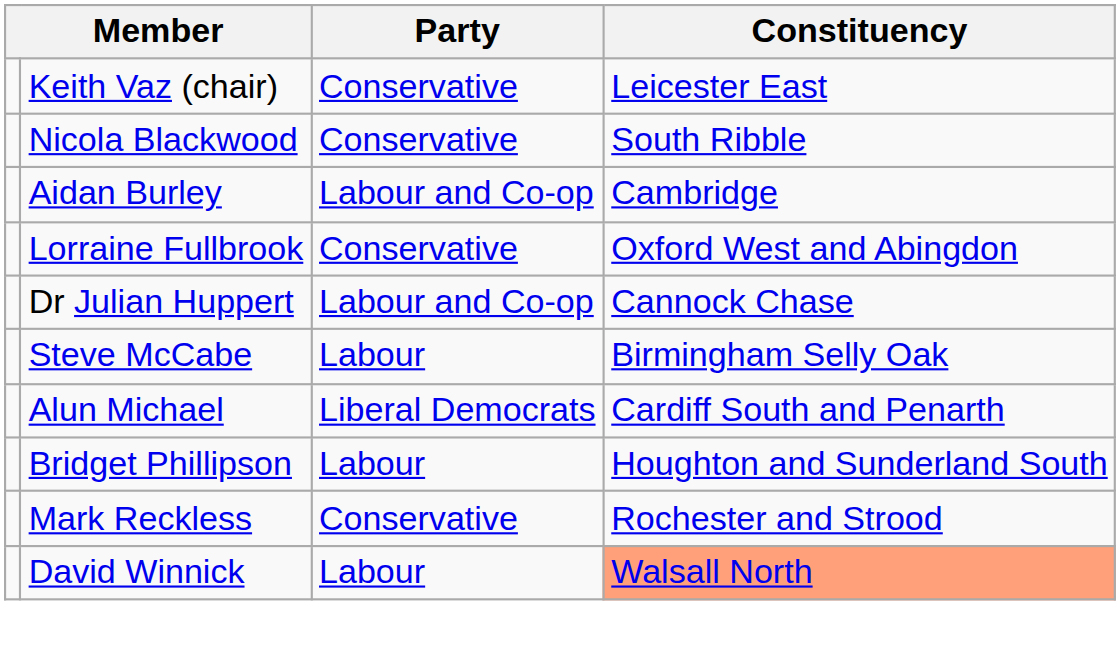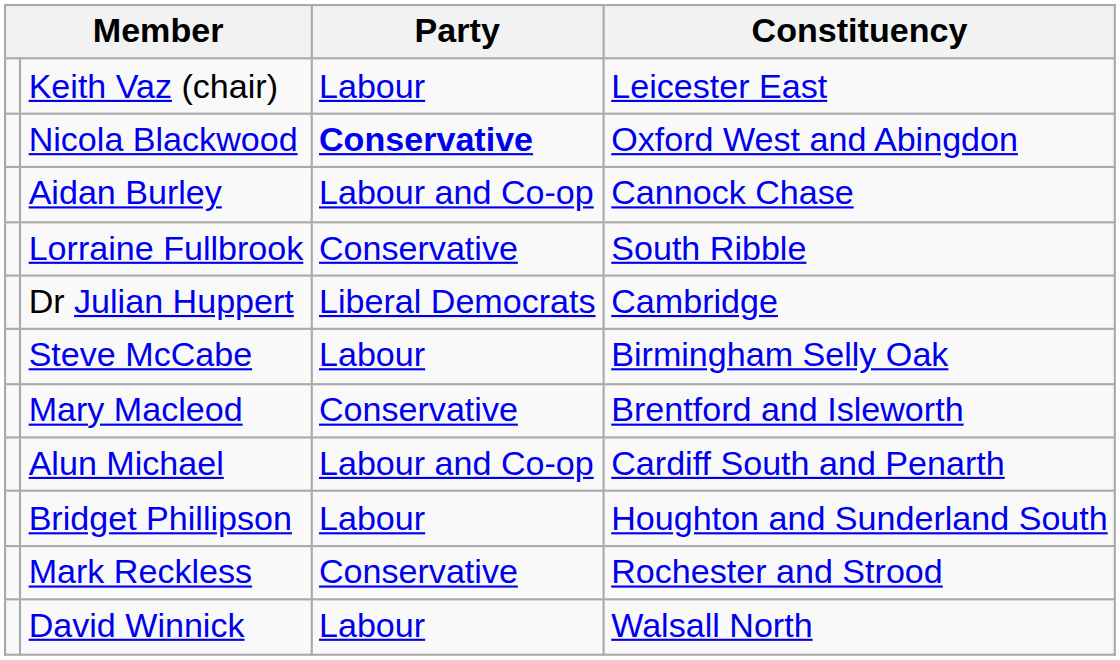(418, 85) Conservative -> (372, 85) Labour
(418, 139) normal -> (426, 139) bold
(709, 139) South Ribble -> (815, 139) Oxford West and Abingdon
(695, 193) Cambridge -> (732, 193) Cannock Chase
(815, 247) Oxford West and Abingdon -> (709, 247) South Ribble
(456, 301) Labour and Co-op -> (457, 301) Liberal Democrats
(732, 301) Cannock Chase -> (695, 301) Cambridge
+ row: (136, 409)
(457, 409) Liberal Democrats -> (456, 463) Labour and Co-op
(712, 572) lightsalmon background -> (712, 626) no background
